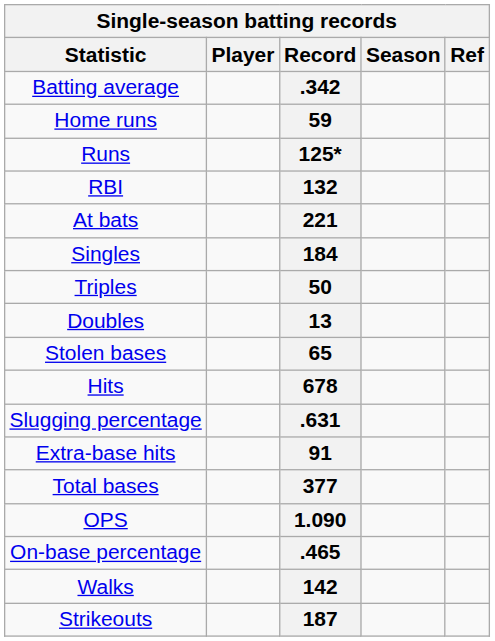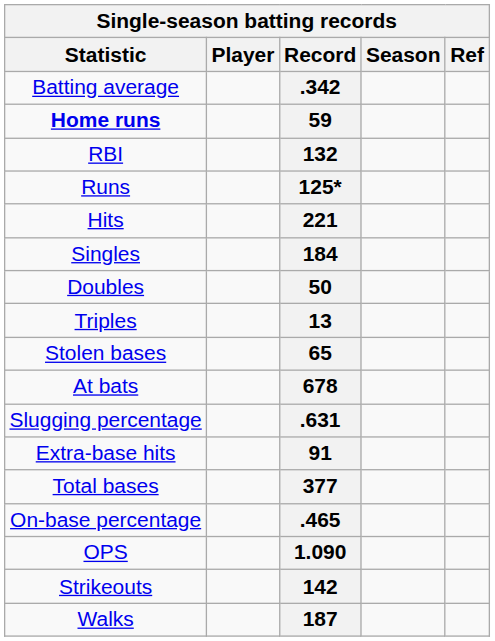(106, 120) normal -> (106, 120) bold
rows swapped: (320, 187) <-> (320, 154)
(106, 220) At bats -> (106, 220) Hits
(106, 287) Triples -> (106, 287) Doubles
(106, 320) Doubles -> (106, 320) Triples
(106, 386) Hits -> (106, 386) At bats
rows swapped: (320, 552) <-> (320, 519)
(106, 586) Walks -> (106, 586) Strikeouts
(106, 619) Strikeouts -> (106, 619) Walks
